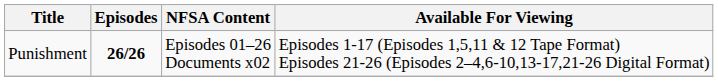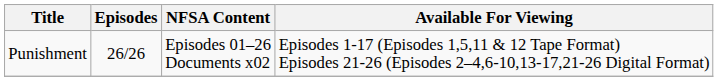(126, 53) bold -> (126, 53) normal
